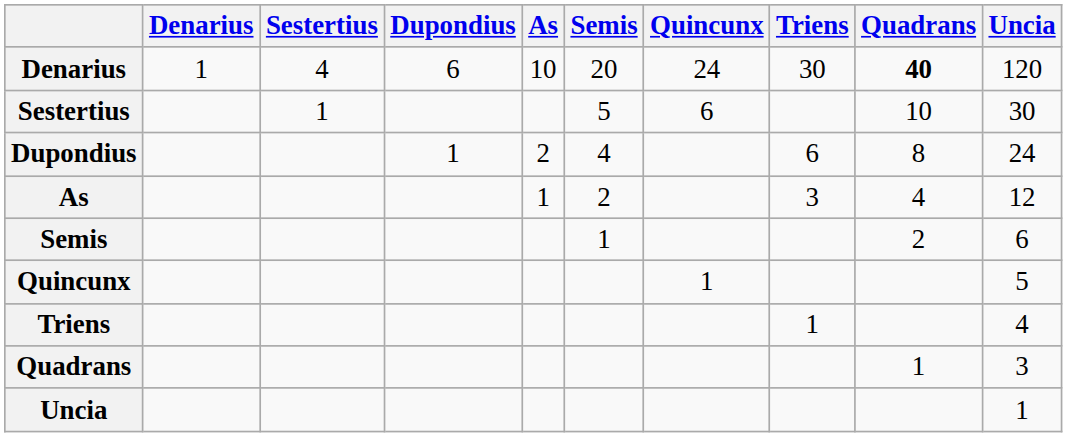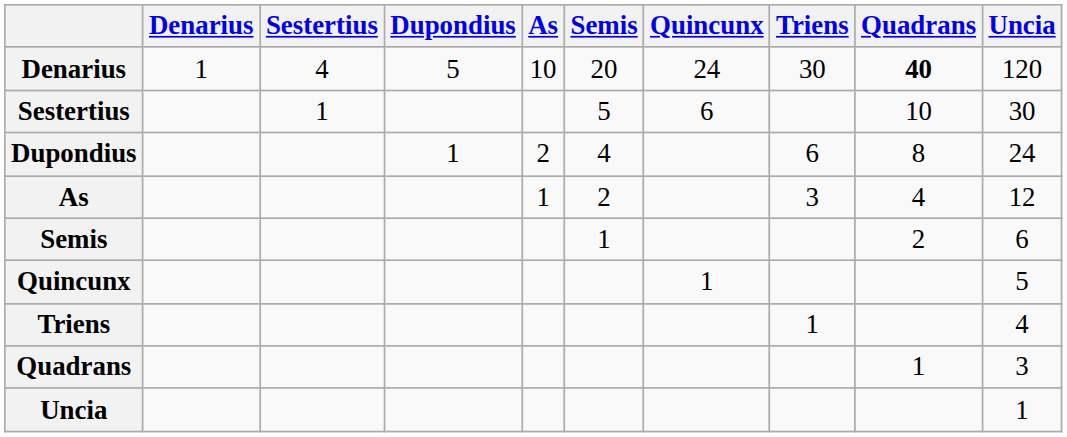(453, 68) 6 -> (453, 68) 5
